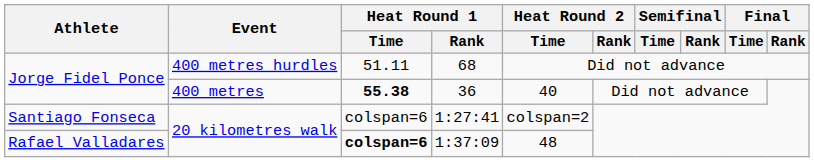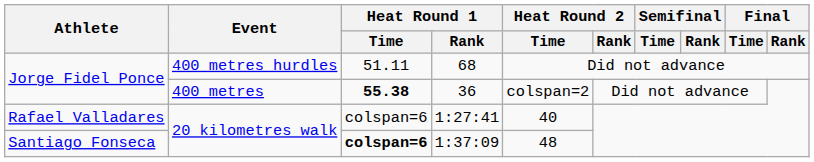(548, 92) 40 -> (548, 92) colspan=2
(82, 117) Santiago Fonseca -> (86, 117) Rafael Valladares
(548, 117) colspan=2 -> (548, 117) 40
(86, 143) Rafael Valladares -> (82, 143) Santiago Fonseca
